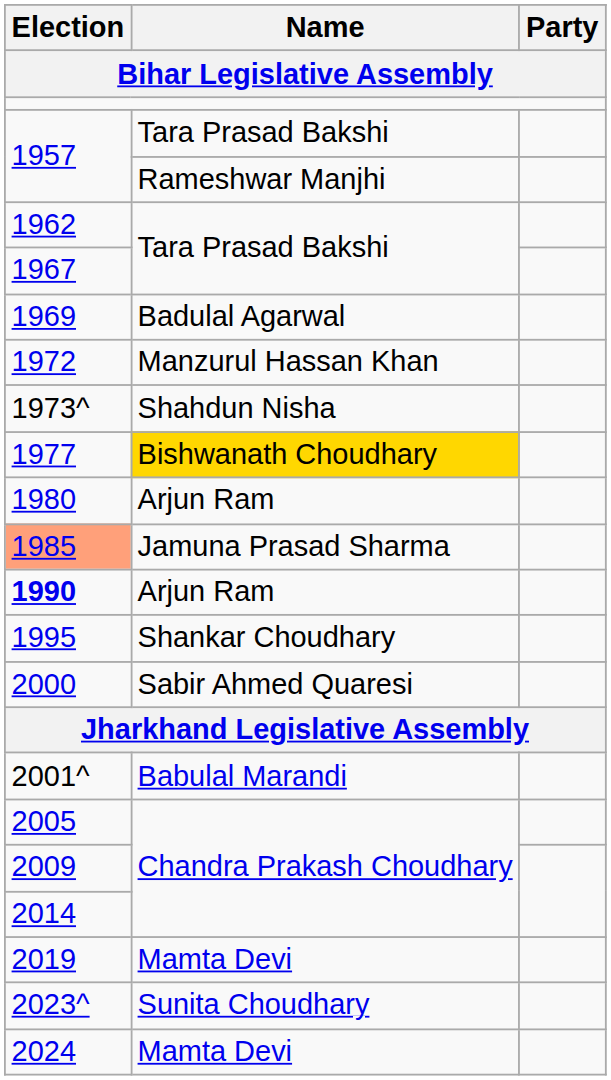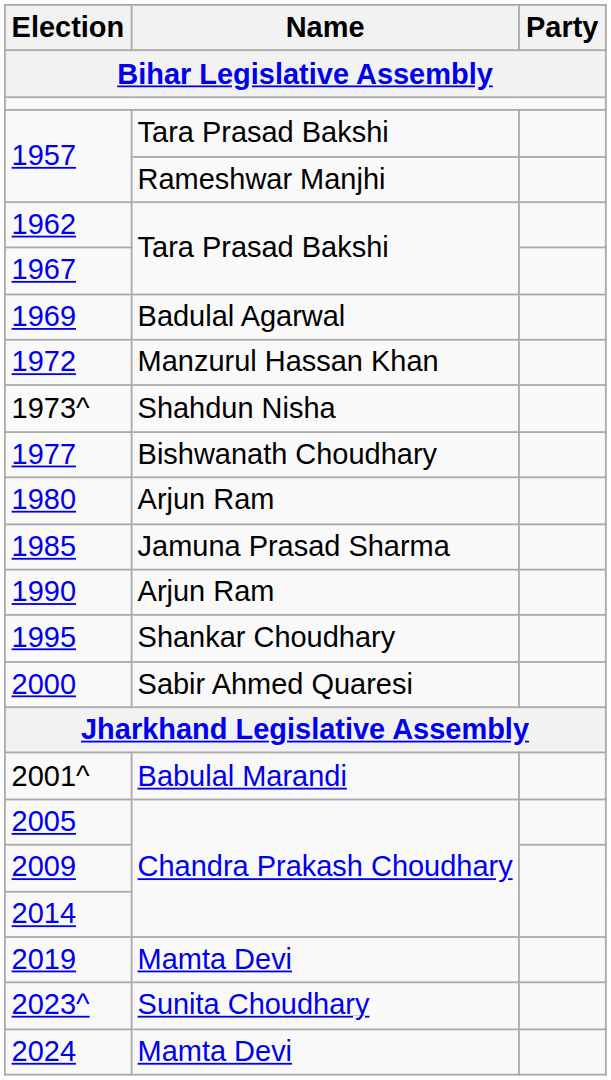(287, 454) gold background -> (287, 454) no background
(44, 546) lightsalmon background -> (44, 546) no background
(44, 591) bold -> (44, 591) normal
